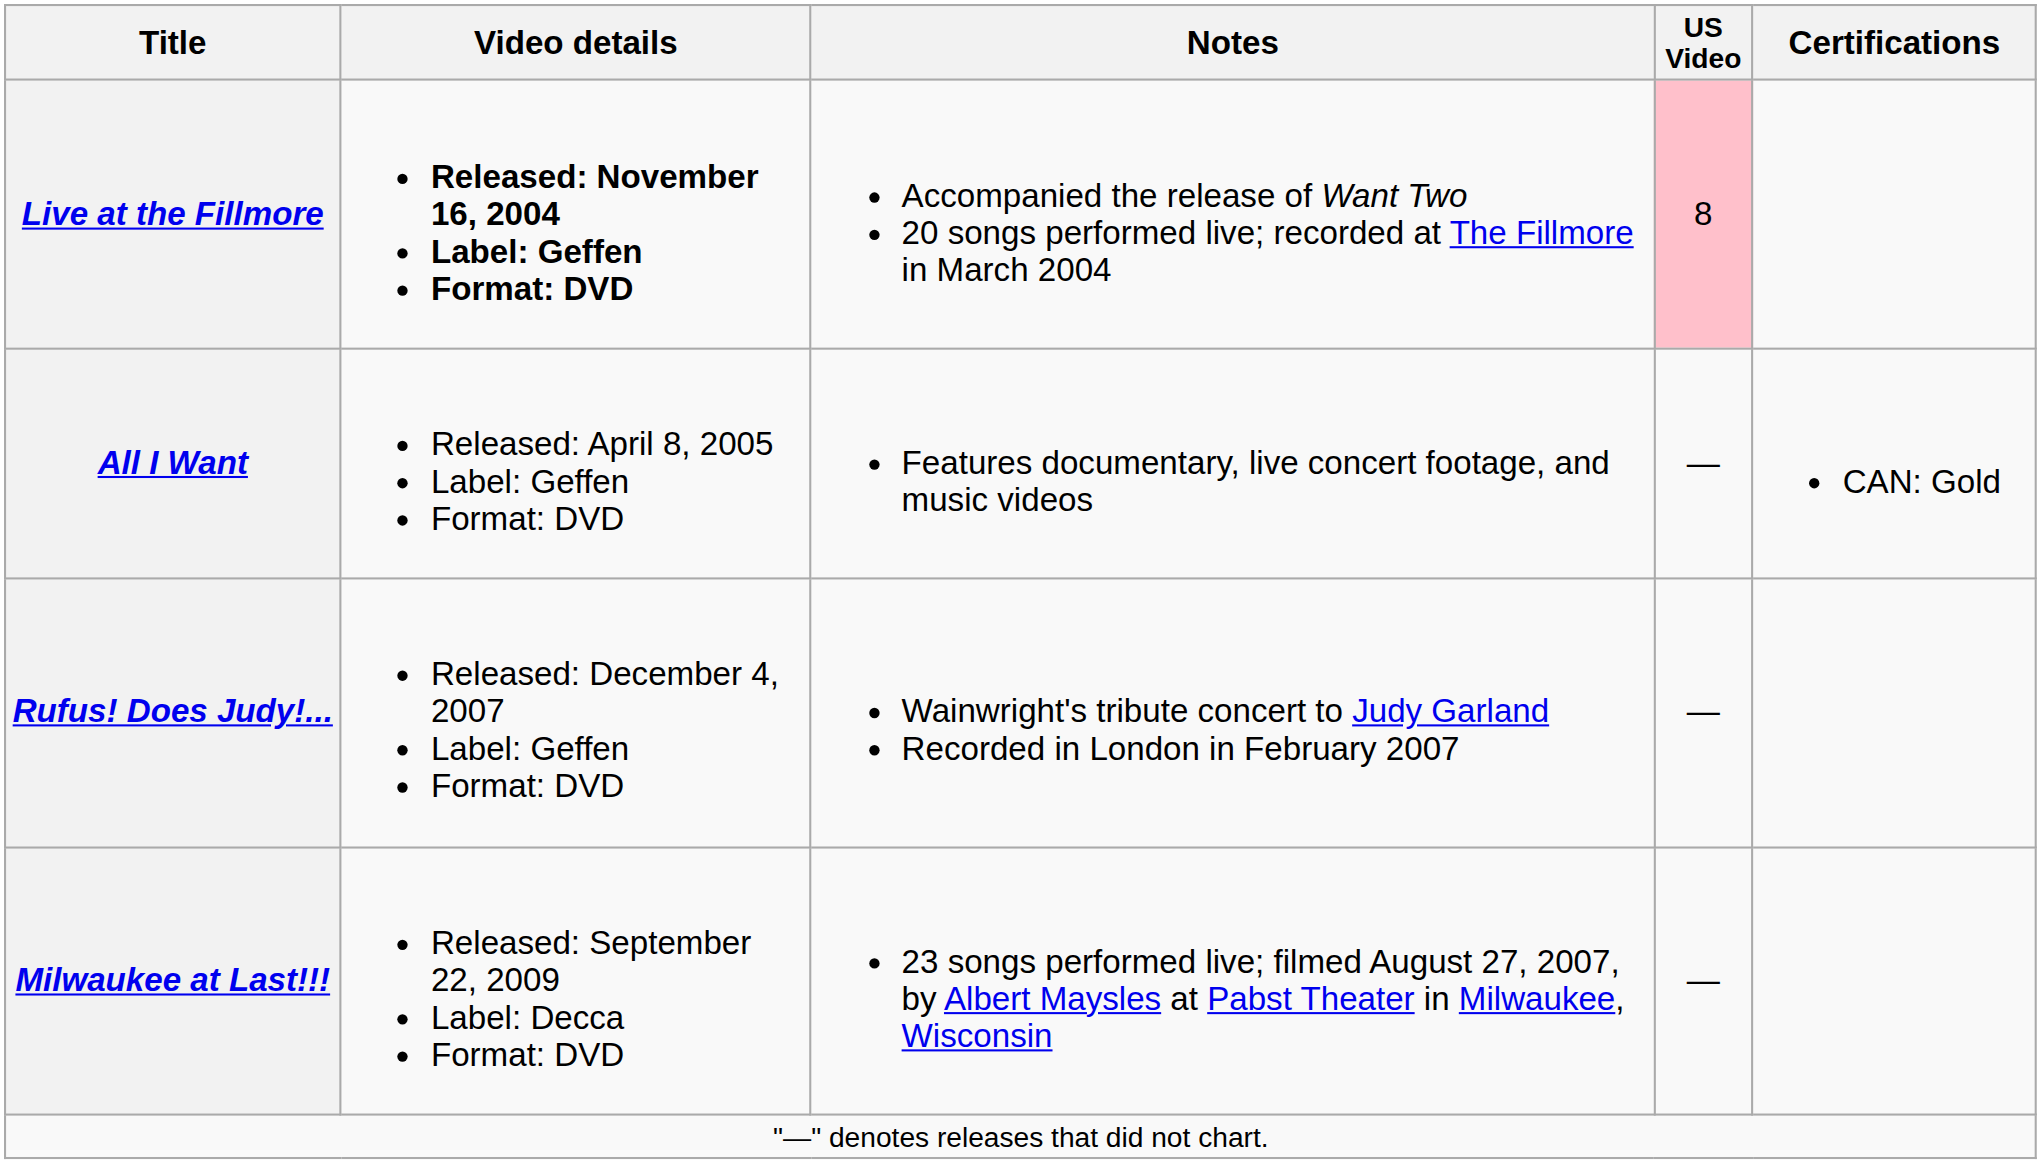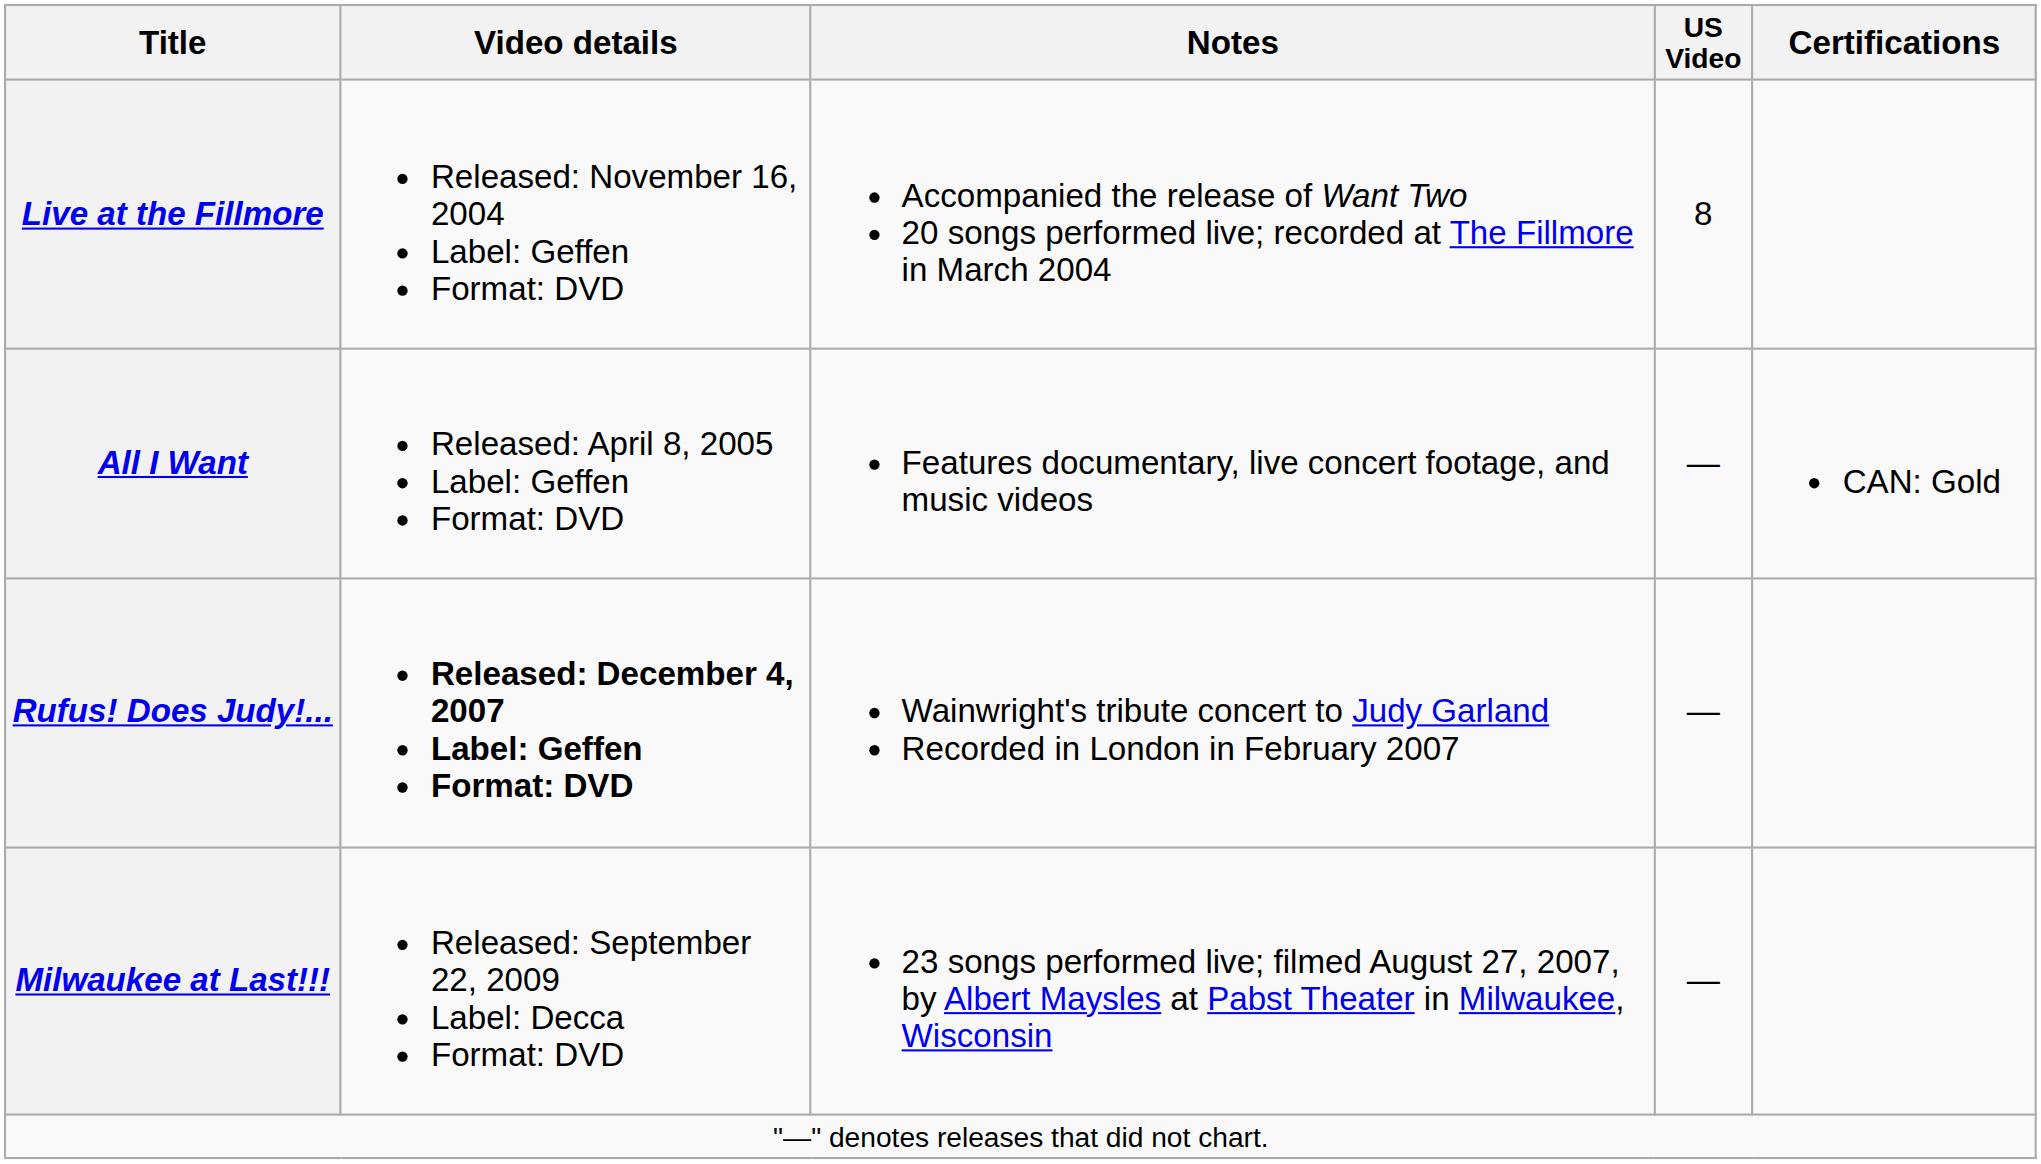(576, 233) bold -> (576, 233) normal
(1703, 213) pink background -> (1703, 213) no background
(576, 731) normal -> (576, 731) bold
